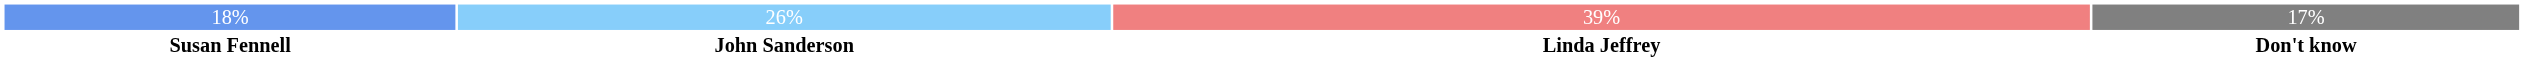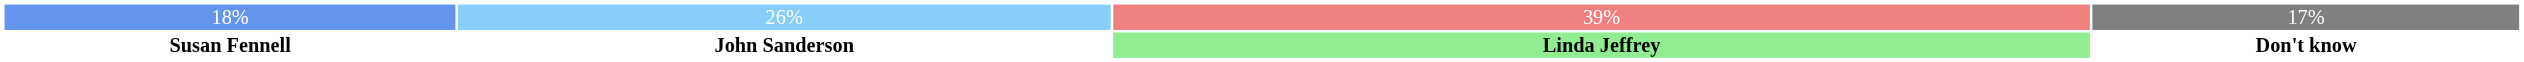(1602, 45) no background -> (1602, 45) lightgreen background
